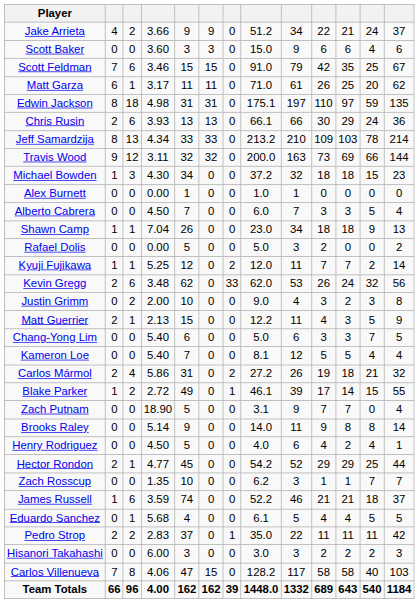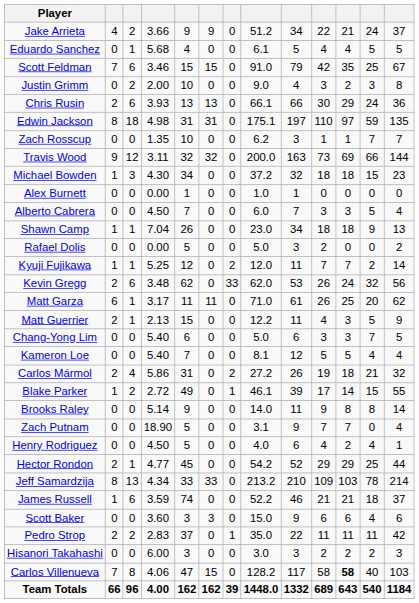rows swapped: (55, 49) <-> (55, 517)
rows swapped: (55, 85) <-> (55, 301)
rows swapped: (55, 103) <-> (55, 121)
rows swapped: (55, 139) <-> (55, 481)
rows swapped: (55, 409) <-> (55, 427)
(348, 572) normal -> (348, 572) bold
